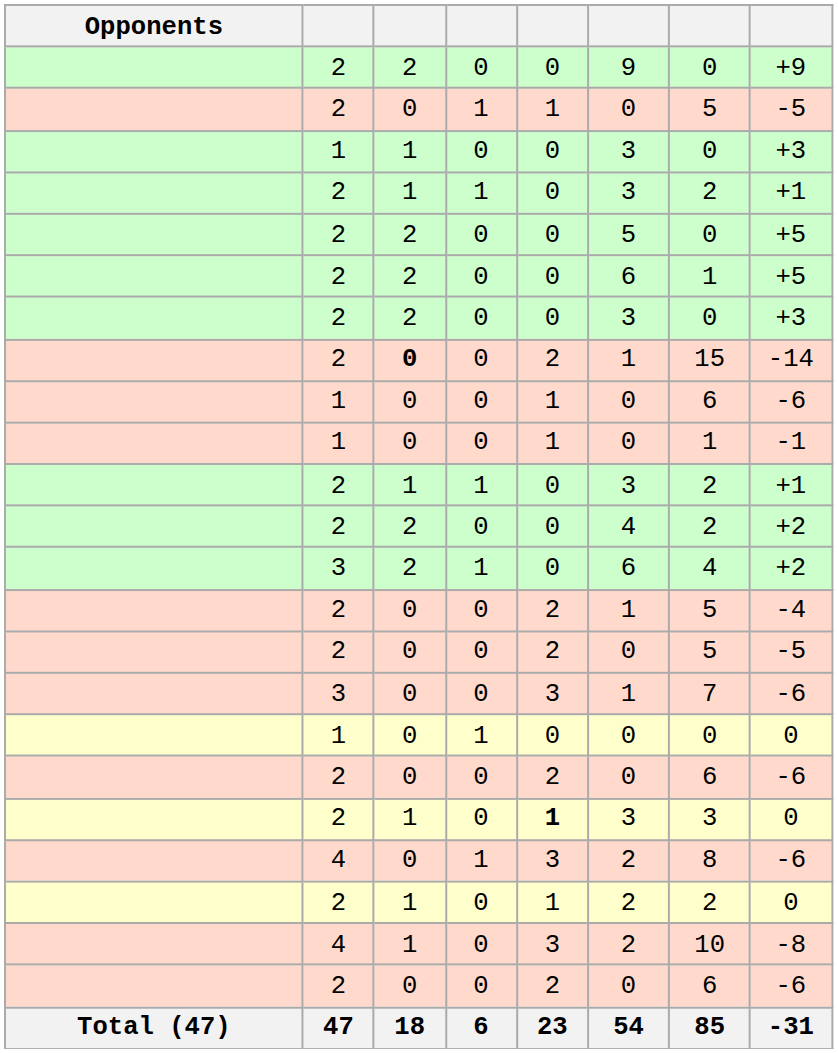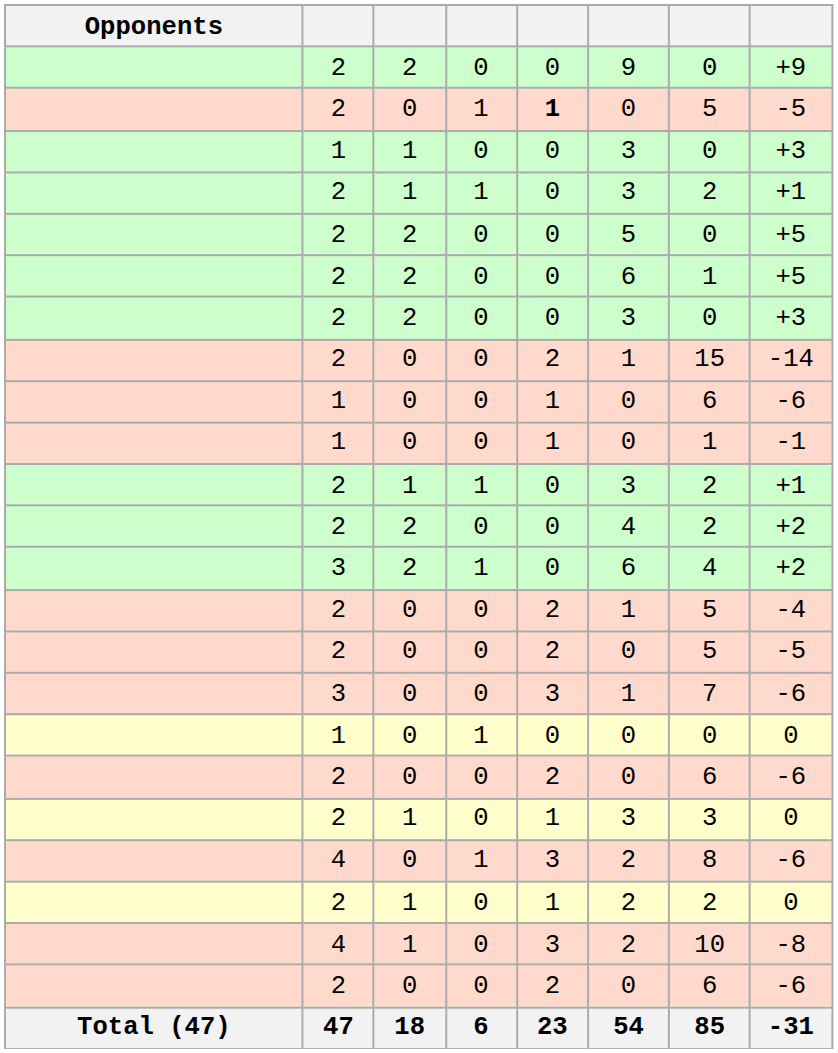(552, 109) normal -> (552, 109) bold
(410, 360) bold -> (410, 360) normal
(552, 819) bold -> (552, 819) normal
